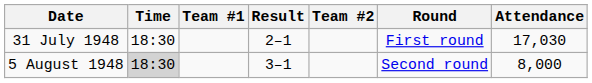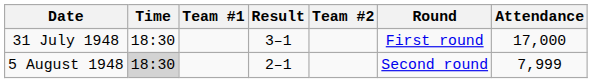(278, 41) 2–1 -> (278, 41) 3–1
(540, 41) 17,030 -> (540, 41) 17,000
(278, 65) 3–1 -> (278, 65) 2–1
(540, 65) 8,000 -> (540, 65) 7,999
